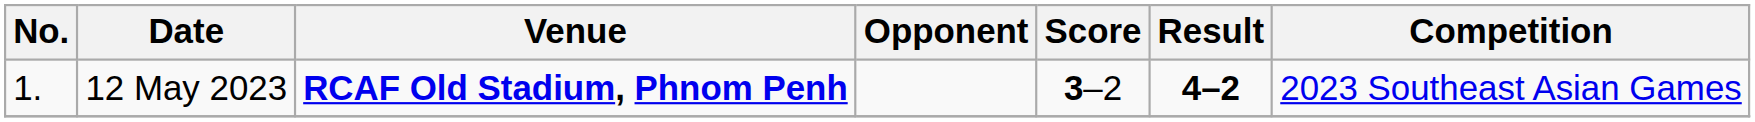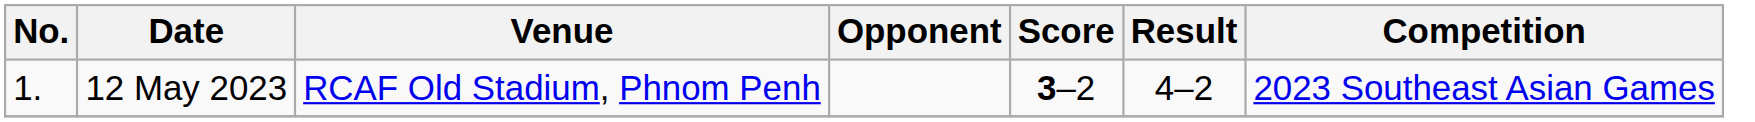(575, 87) bold -> (562, 87) normal
(1211, 87) bold -> (1184, 87) normal
